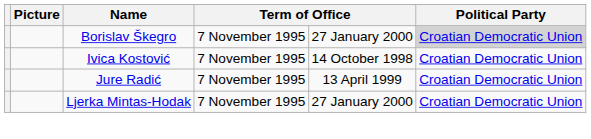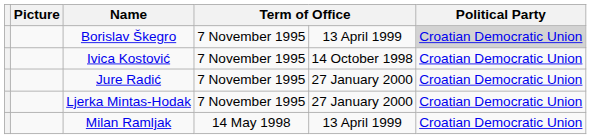(362, 36) 27 January 2000 -> (362, 36) 13 April 1999
(362, 79) 13 April 1999 -> (362, 79) 27 January 2000
+ row: (129, 123)
